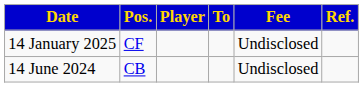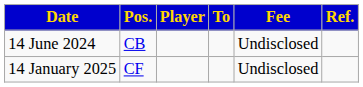rows swapped: (52, 69) <-> (62, 43)
